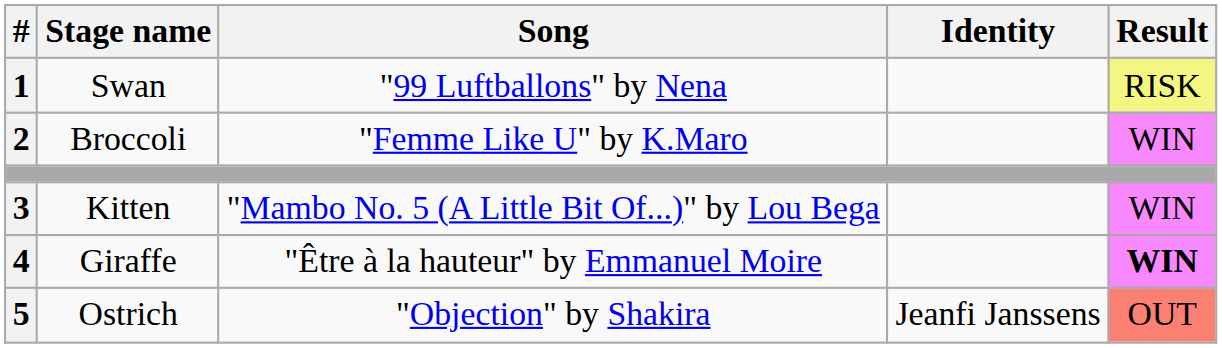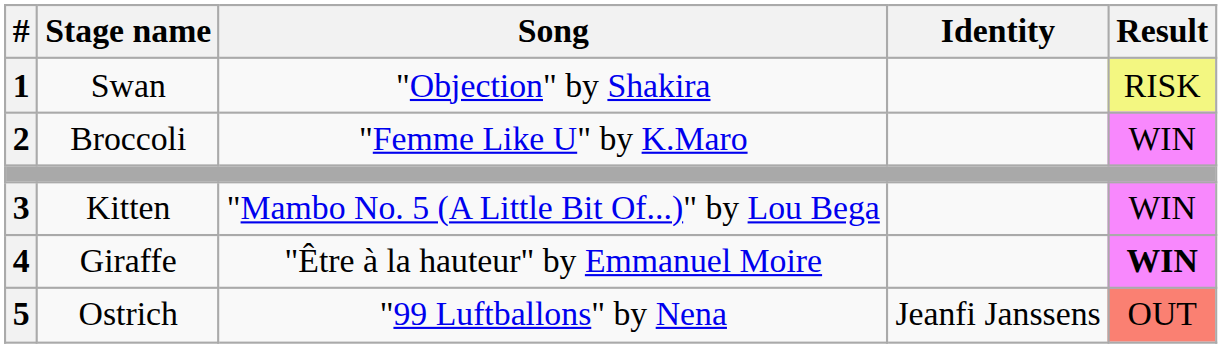(553, 84) "99 Luftballons" by Nena -> (553, 84) "Objection" by Shakira
(553, 314) "Objection" by Shakira -> (553, 314) "99 Luftballons" by Nena
